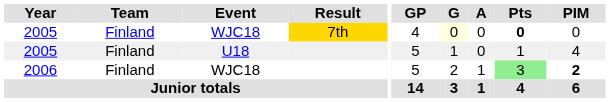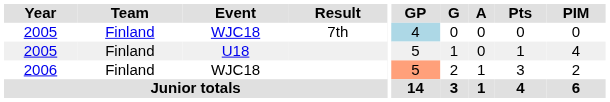(338, 32) gold background -> (338, 32) no background
(415, 32) no background -> (415, 32) lightblue background
(454, 32) lightyellow background -> (454, 32) no background
(520, 32) bold -> (520, 32) normal
(415, 69) no background -> (415, 69) lightsalmon background
(520, 69) lightgreen background -> (520, 69) no background
(576, 69) bold -> (576, 69) normal
